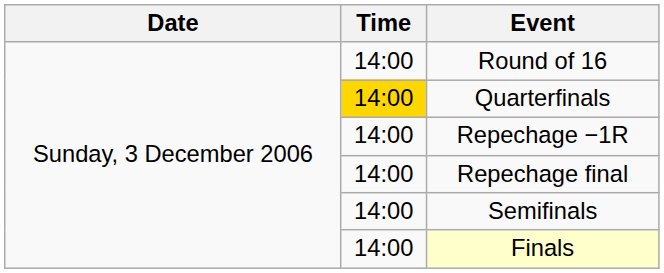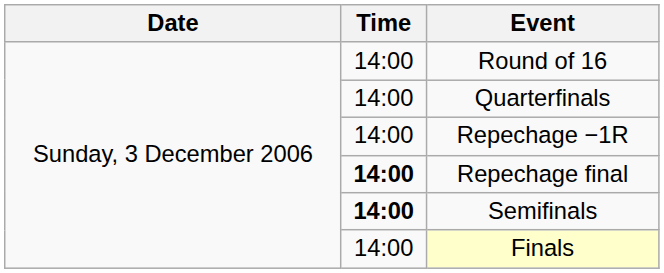(384, 98) gold background -> (384, 98) no background
(384, 173) normal -> (384, 173) bold
(384, 211) normal -> (384, 211) bold
